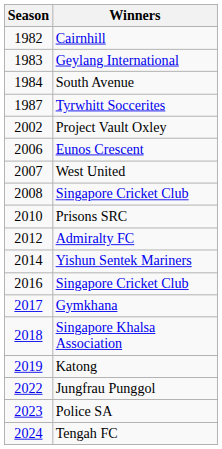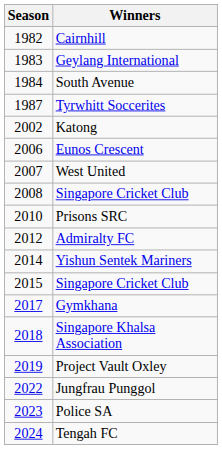(111, 127) Project Vault Oxley -> (76, 127) Katong
(28, 283) 2016 -> (28, 283) 2015
(76, 366) Katong -> (111, 366) Project Vault Oxley
